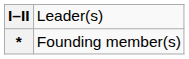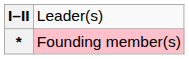(109, 41) no background -> (109, 41) pink background
